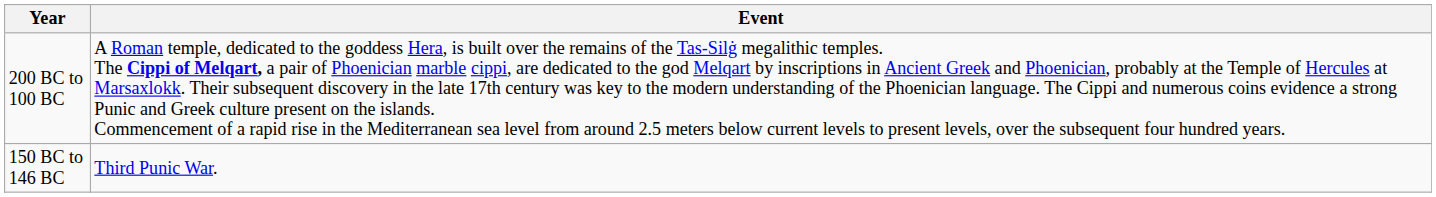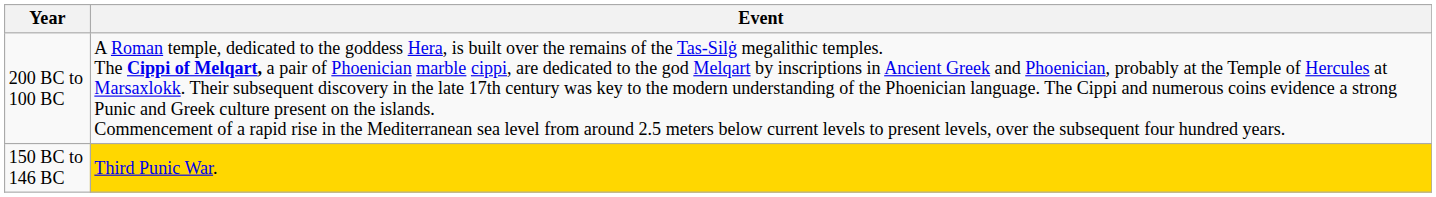(156, 167) no background -> (156, 167) gold background
